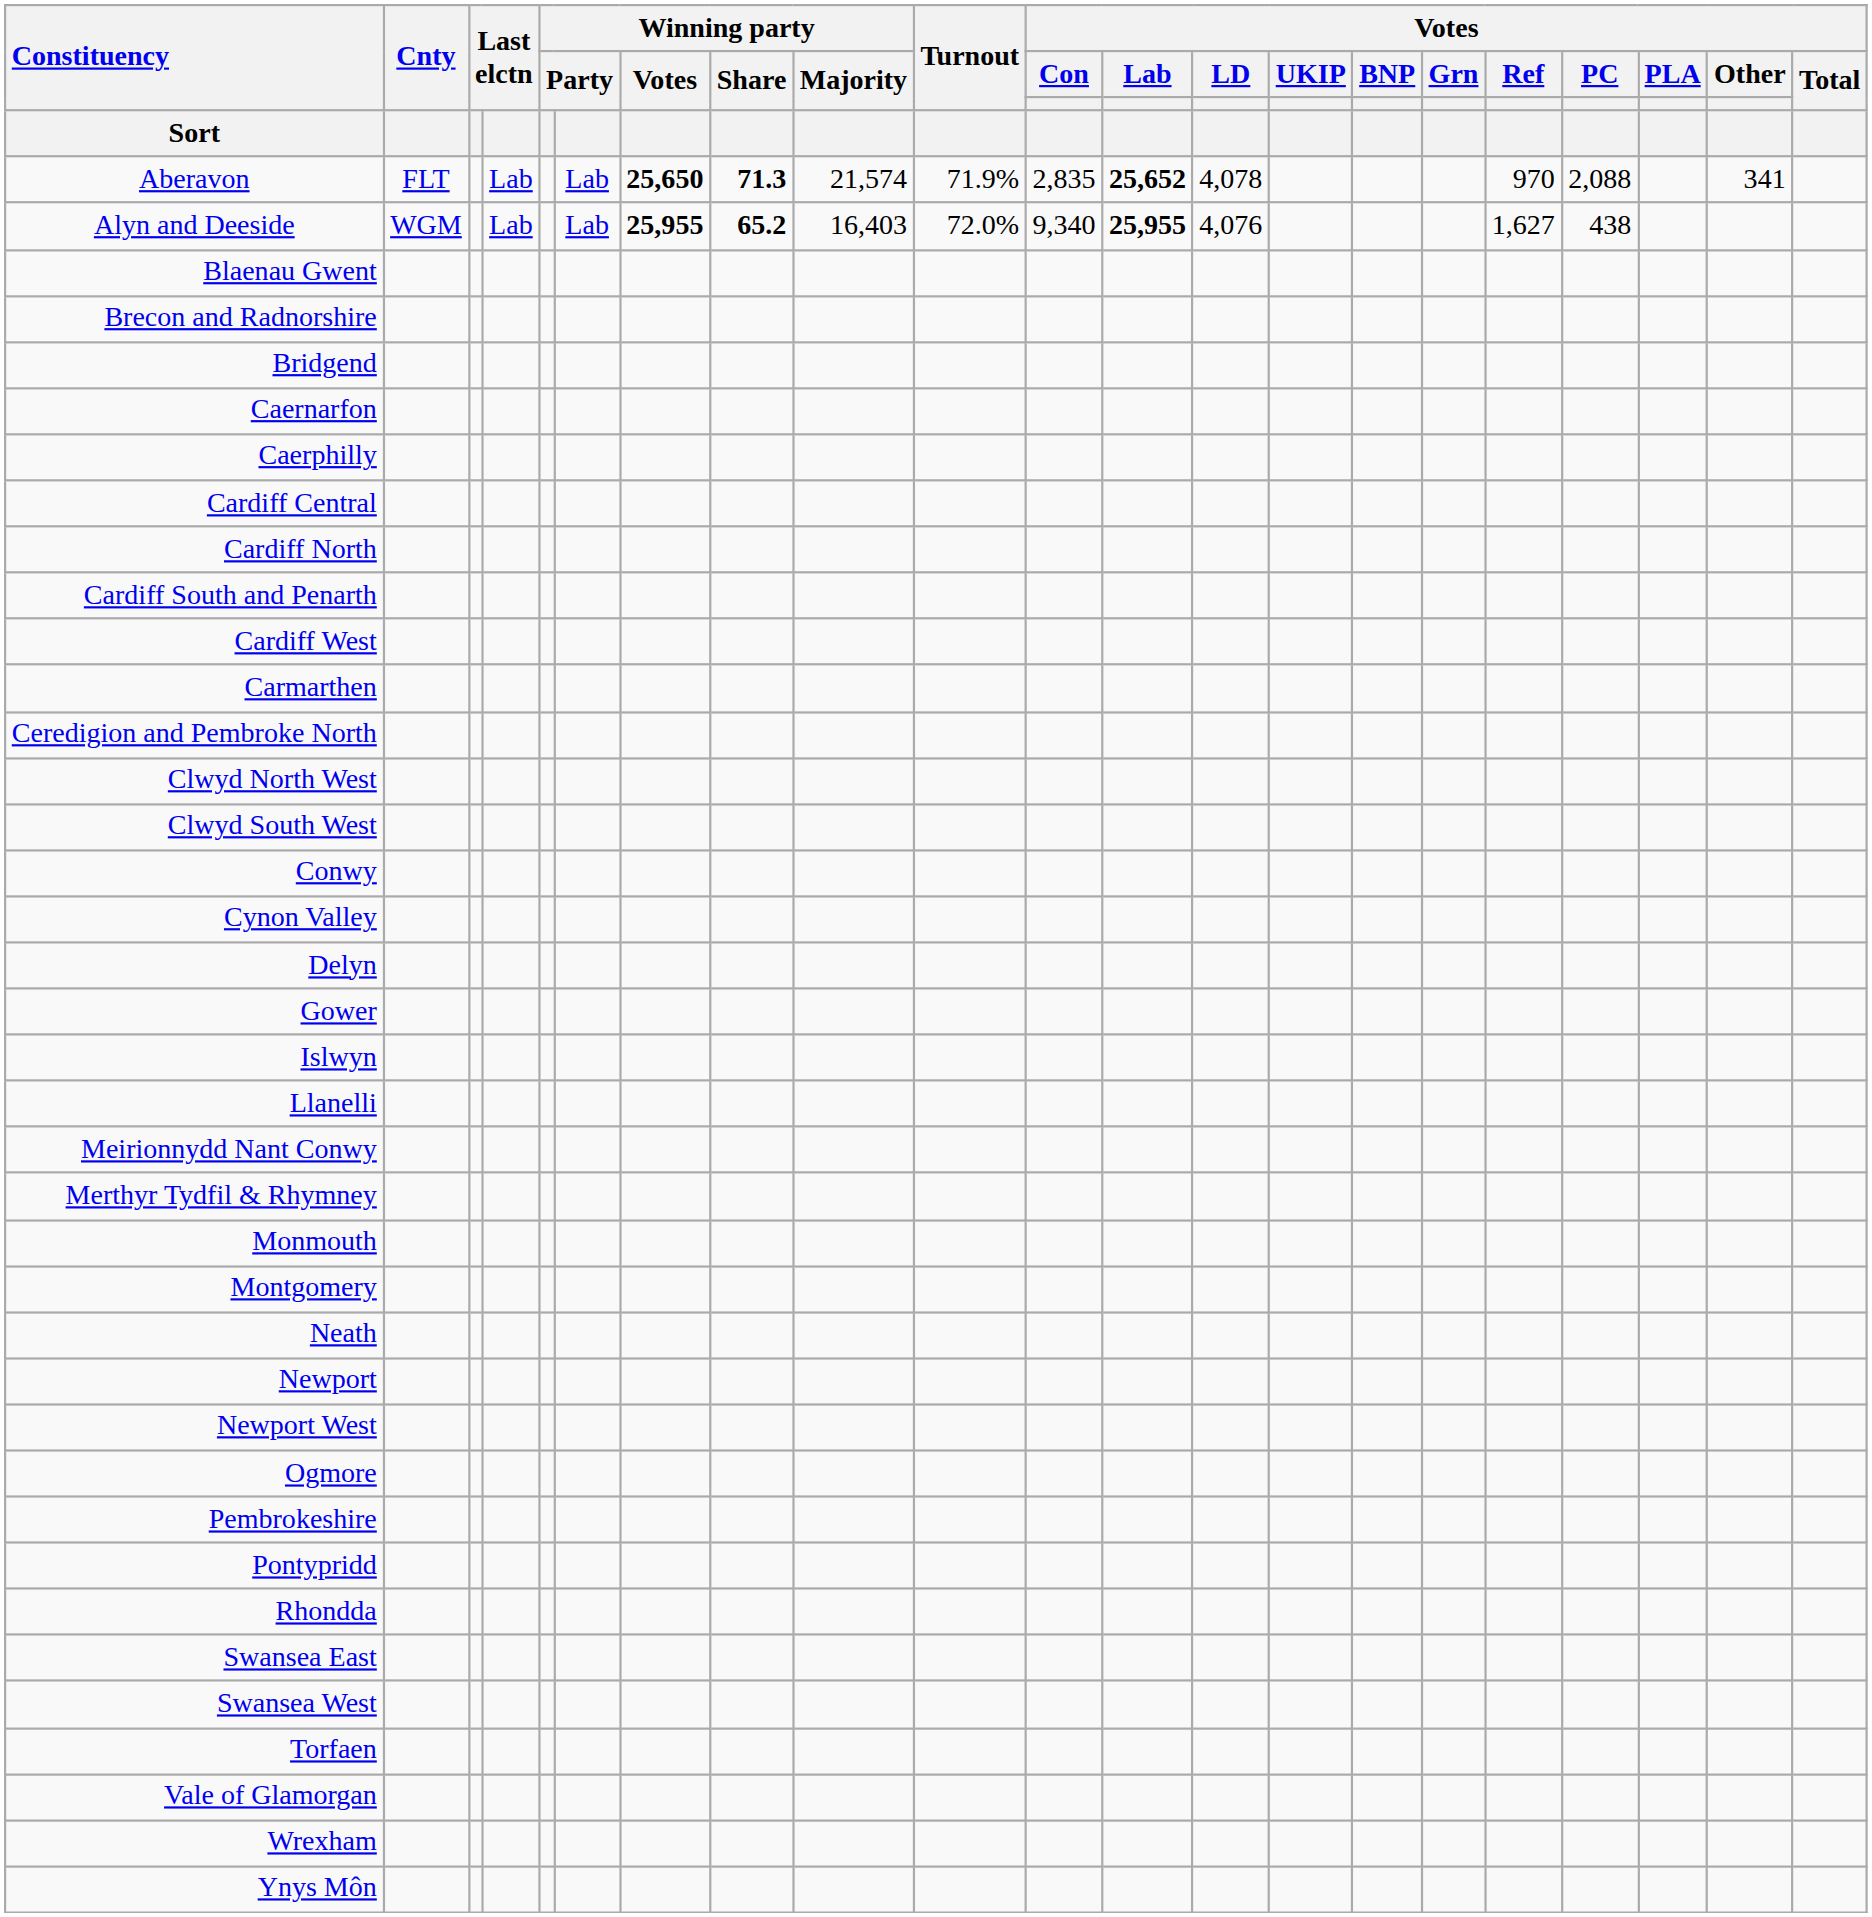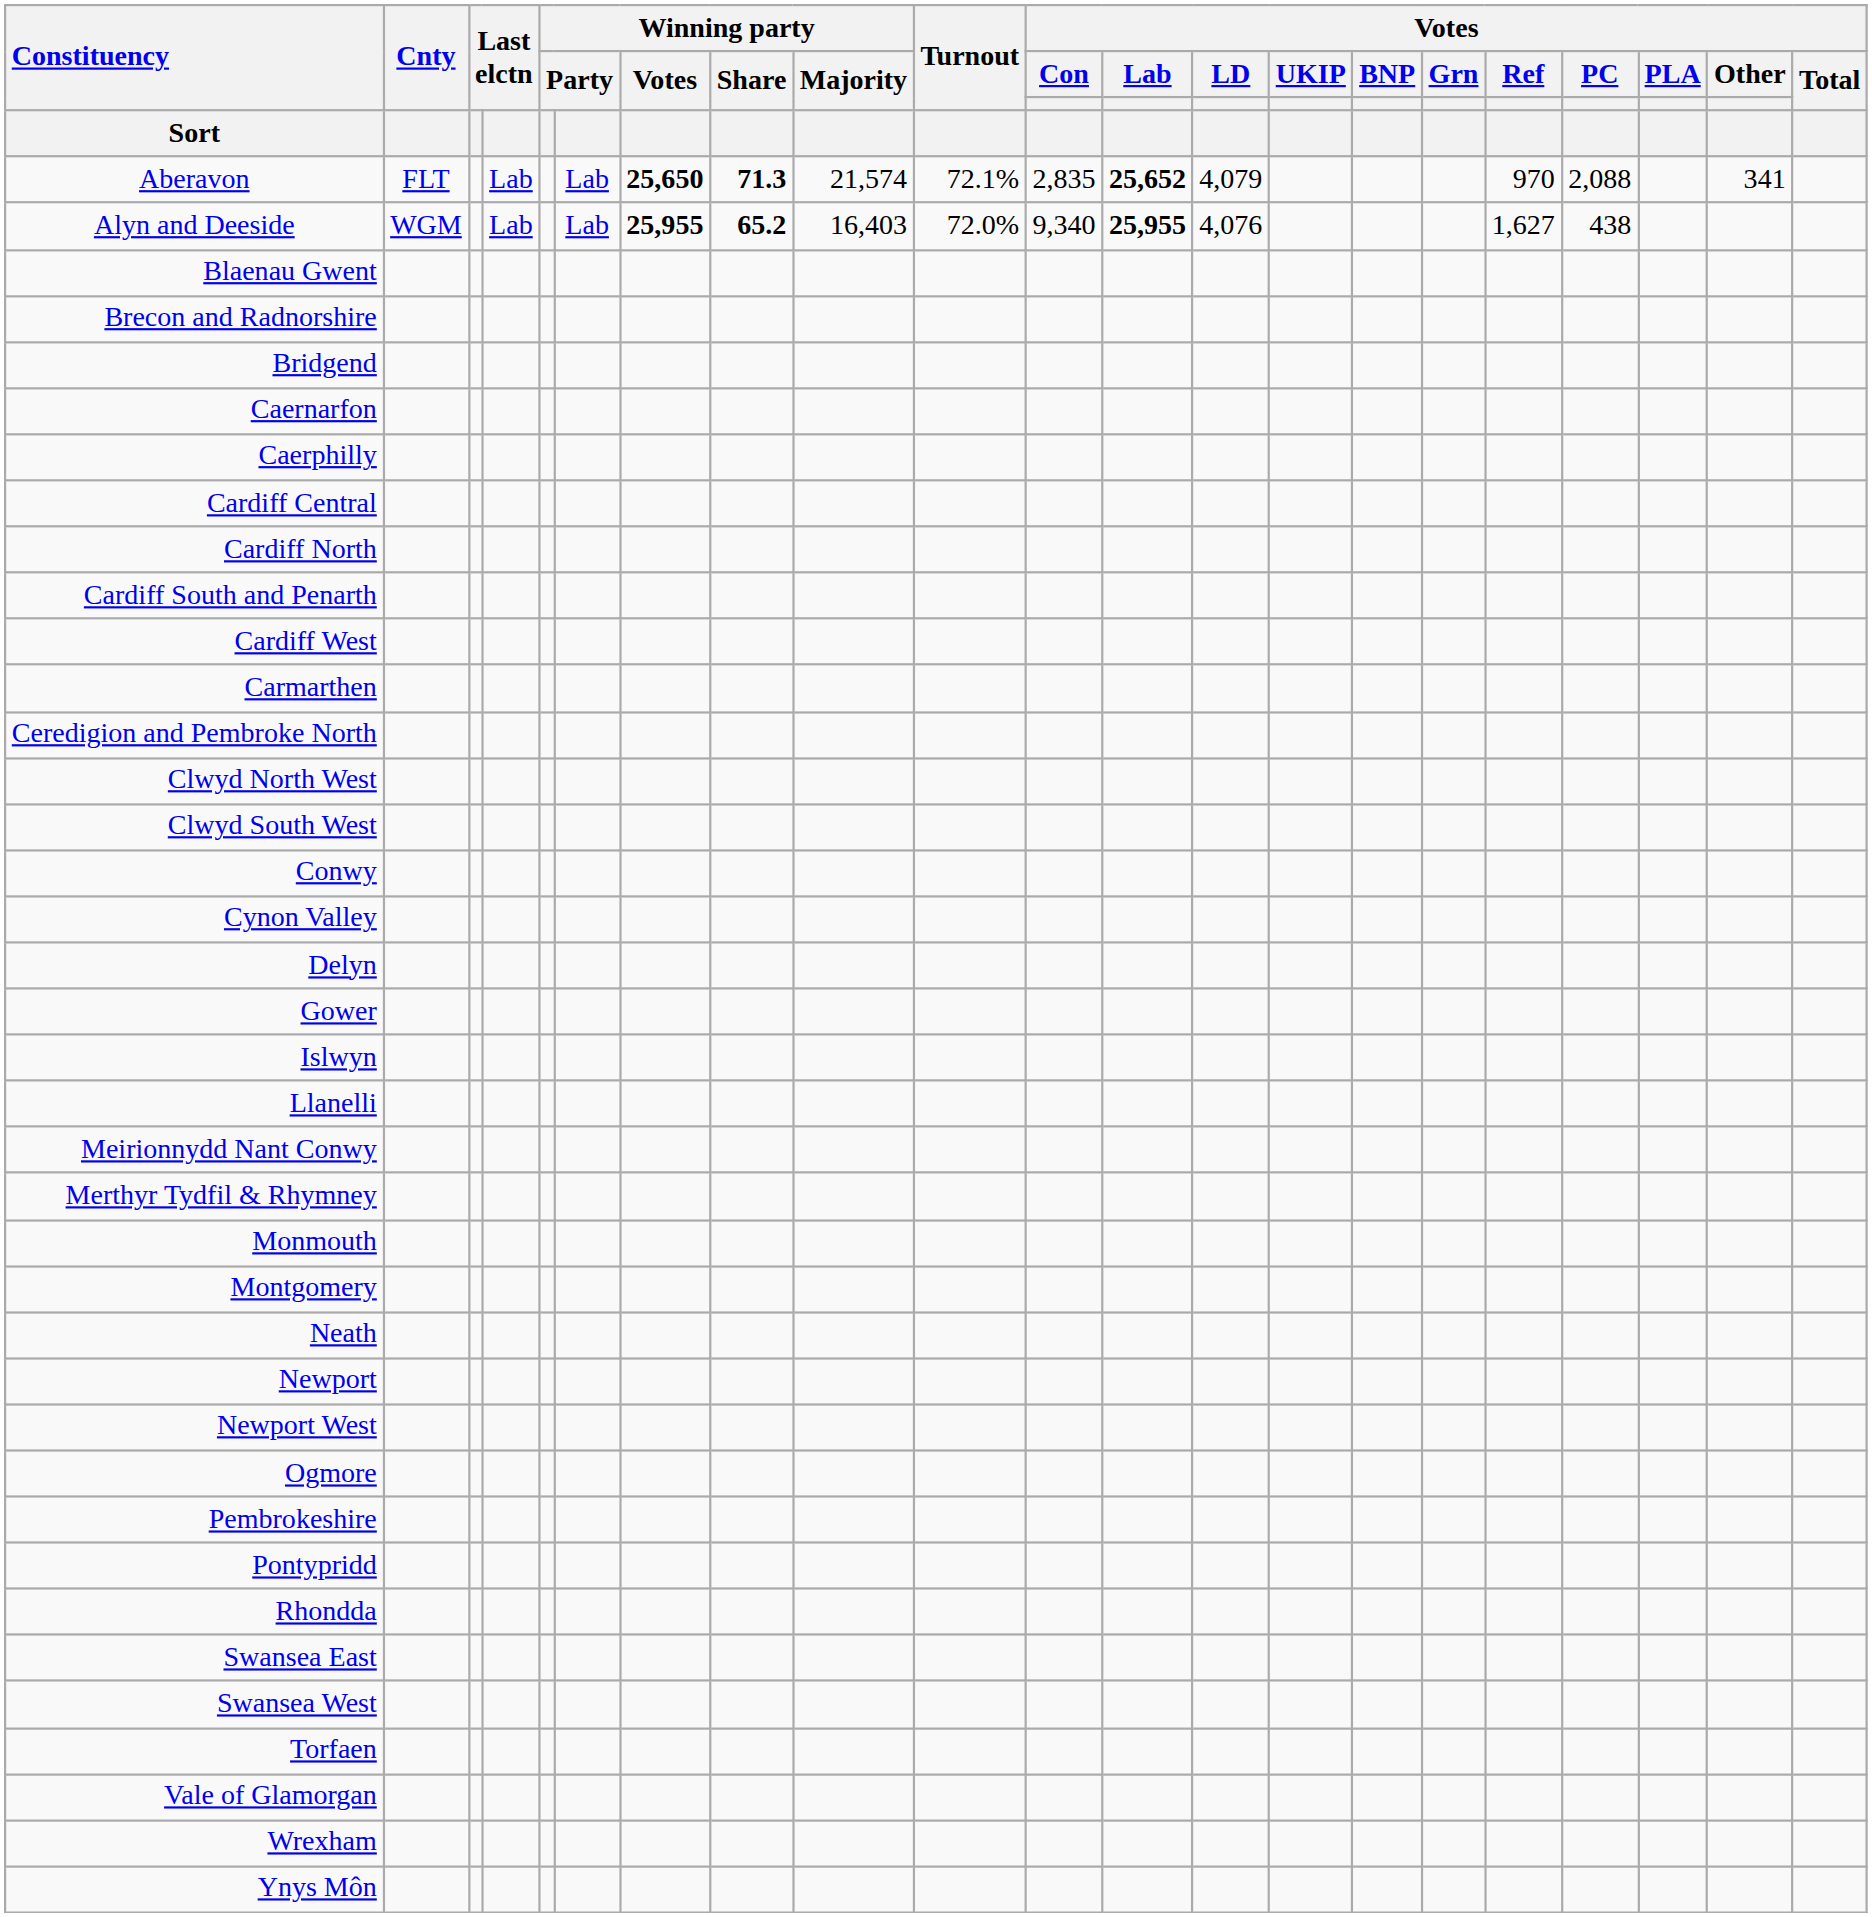(983, 179) 71.9% -> (983, 179) 72.1%
(1231, 179) 4,078 -> (1231, 179) 4,079
